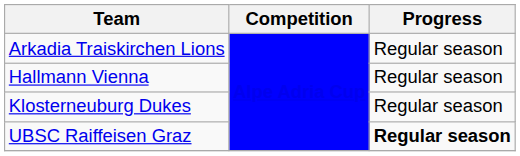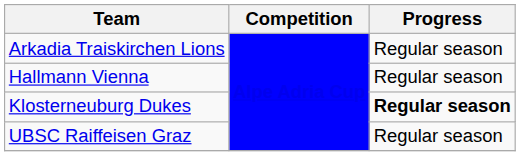(438, 106) normal -> (442, 106) bold
(442, 135) bold -> (438, 135) normal
